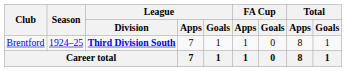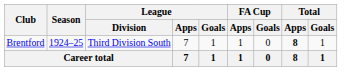(132, 43) bold -> (129, 43) normal
(300, 43) normal -> (295, 43) bold
